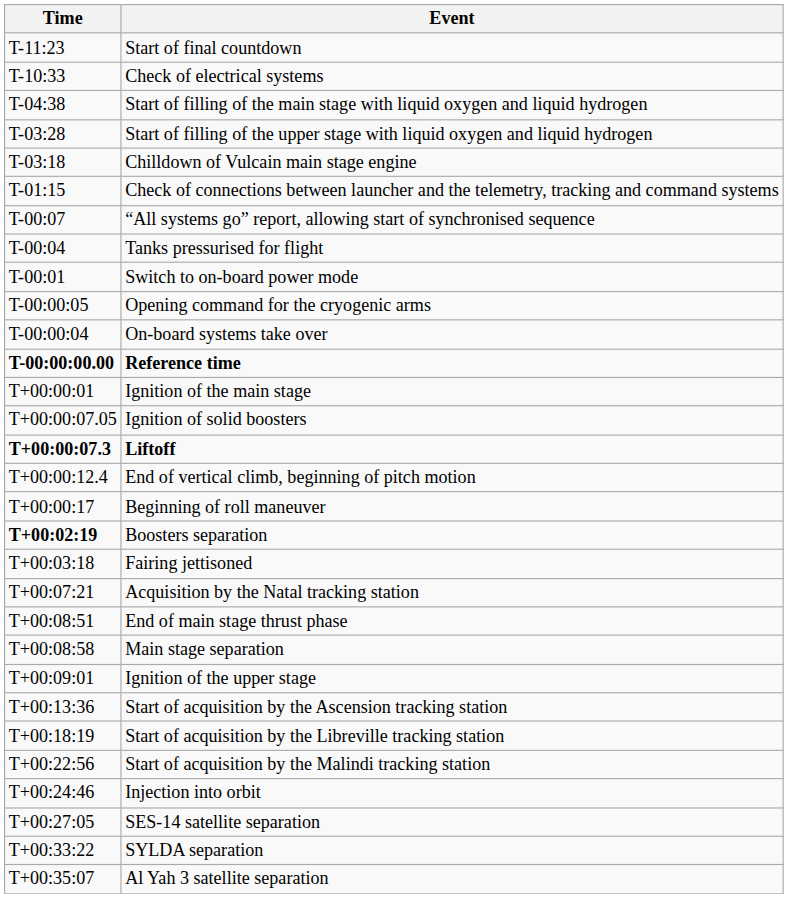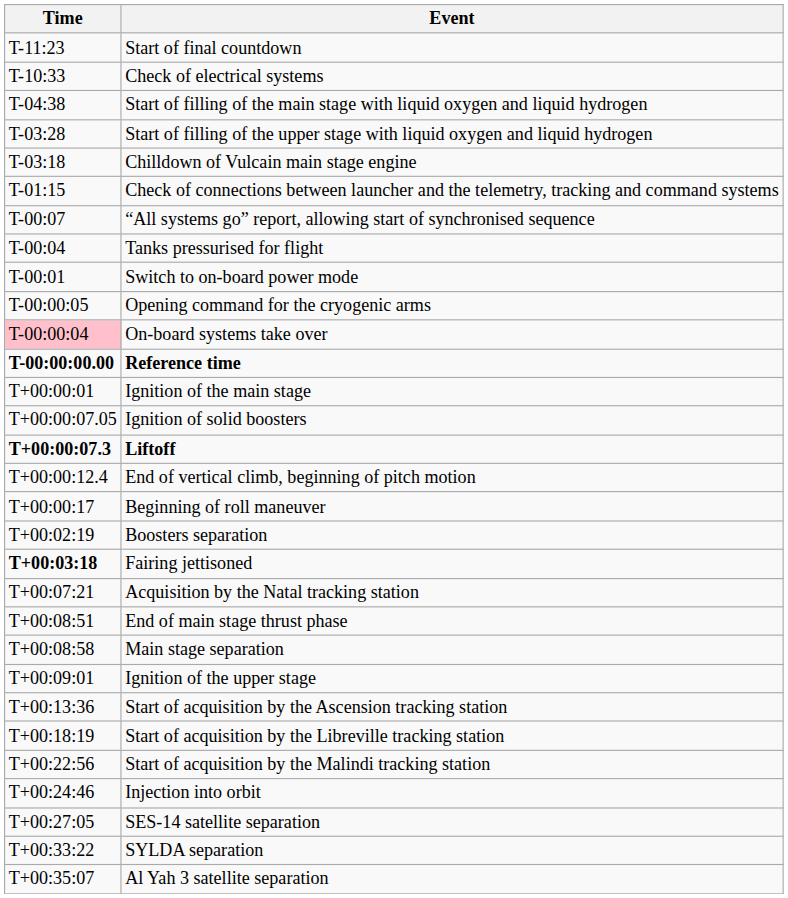(49, 334) no background -> (49, 334) pink background
(53, 534) bold -> (51, 534) normal
(51, 563) normal -> (53, 563) bold
